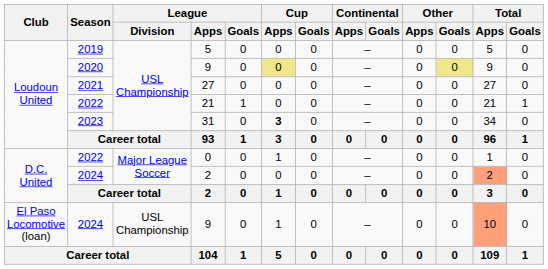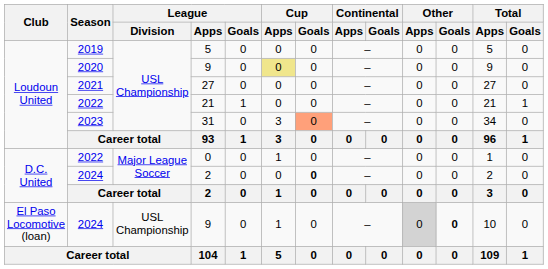(455, 67) khaki background -> (455, 67) no background
(278, 121) bold -> (278, 121) normal
(314, 121) no background -> (314, 121) lightsalmon background
(314, 175) normal -> (314, 175) bold
(490, 175) lightsalmon background -> (490, 175) no background
(419, 224) no background -> (419, 224) lightgrey background
(455, 224) normal -> (455, 224) bold
(490, 224) lightsalmon background -> (490, 224) no background
